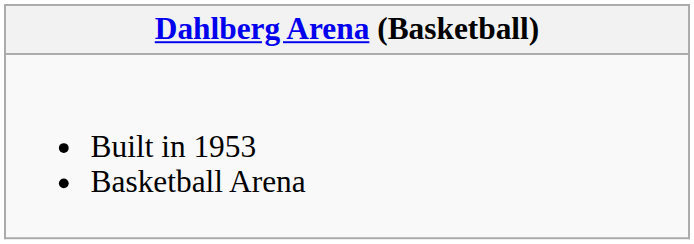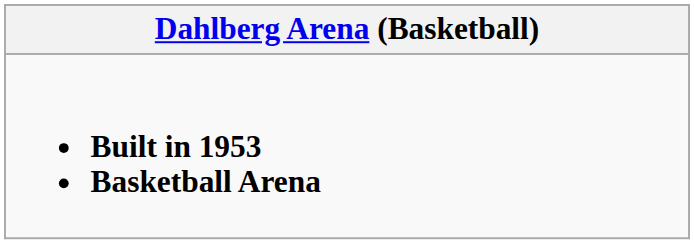(347, 164) normal -> (347, 164) bold
